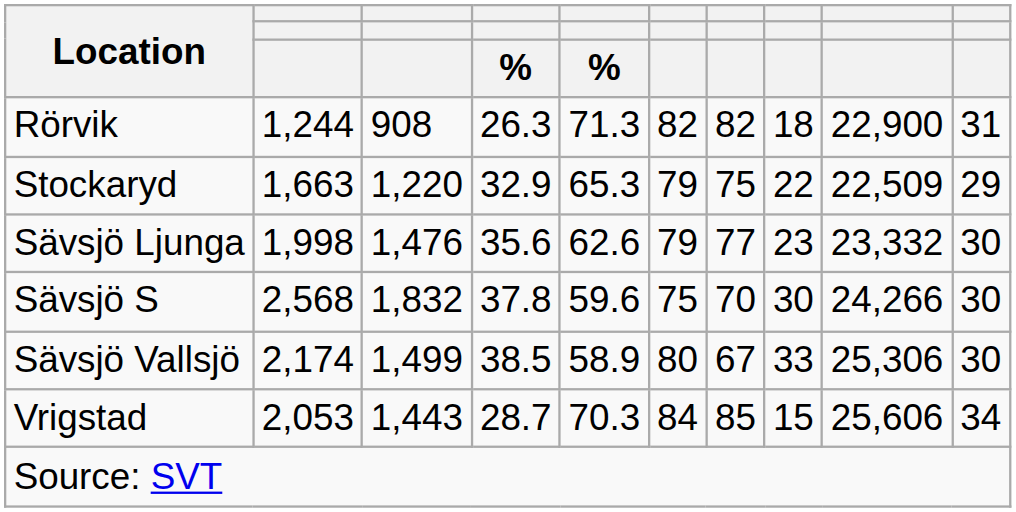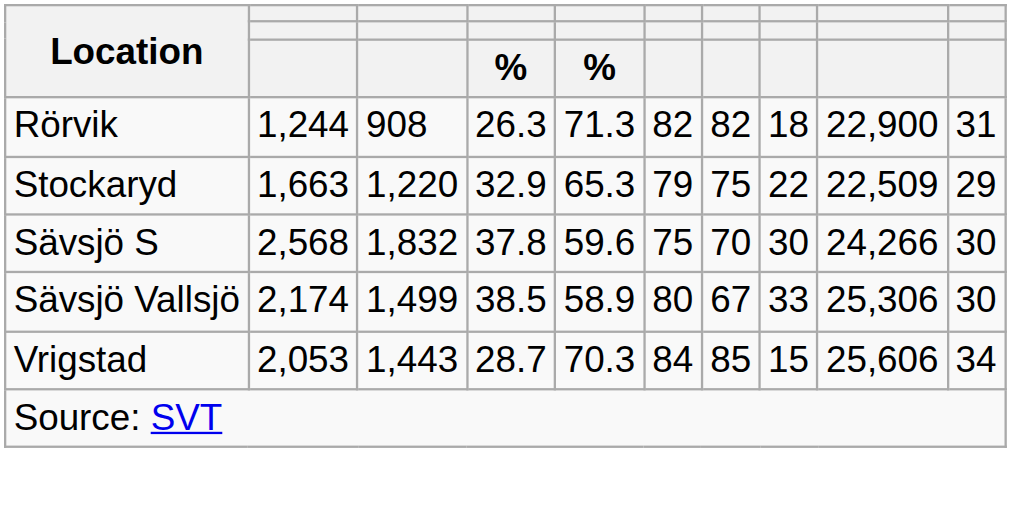- row: (129, 242)
